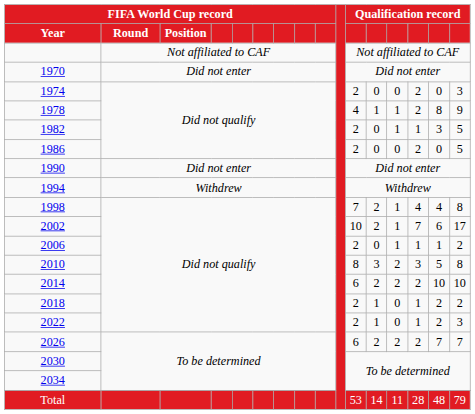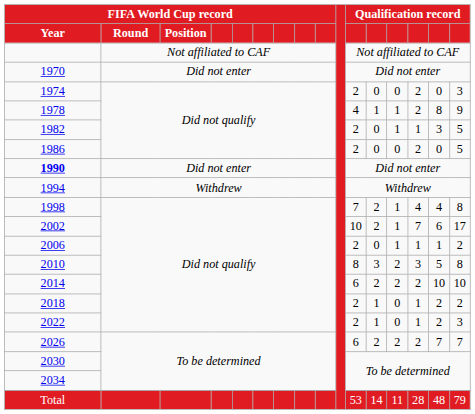(53, 168) normal -> (53, 168) bold
